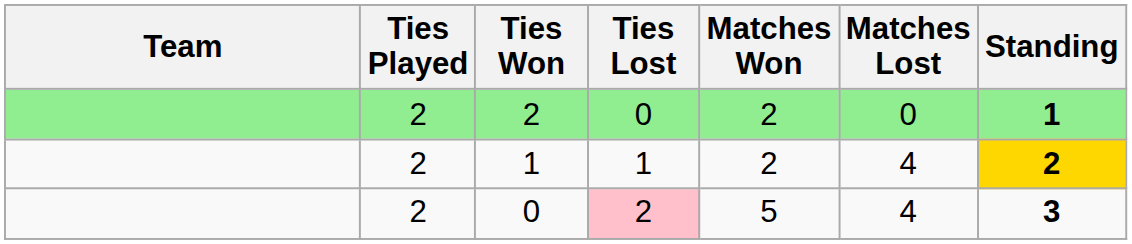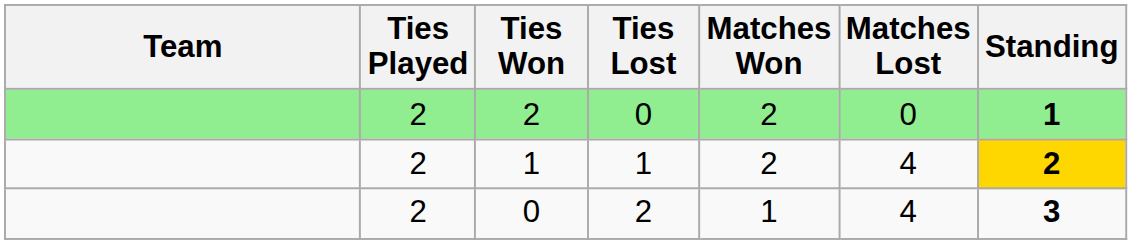(643, 212) pink background -> (643, 212) no background
(769, 212) 5 -> (769, 212) 1
